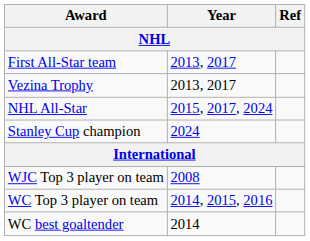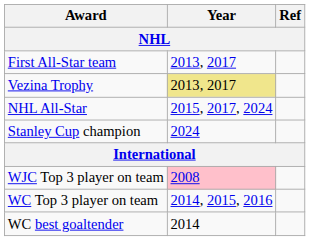(203, 85) no background -> (203, 85) khaki background
(185, 177) no background -> (185, 177) pink background
